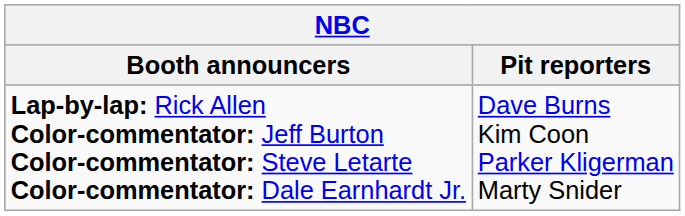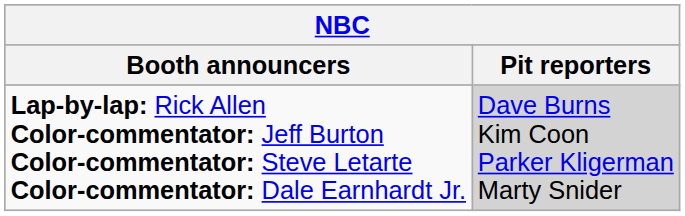(576, 148) no background -> (576, 148) lightgrey background
